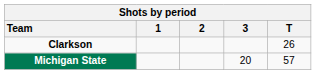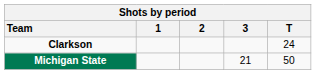(289, 45) 26 -> (289, 45) 24
(245, 61) 20 -> (245, 61) 21
(289, 61) 57 -> (289, 61) 50
